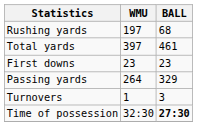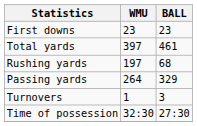rows swapped: (41, 63) <-> (47, 30)
(174, 113) bold -> (174, 113) normal
